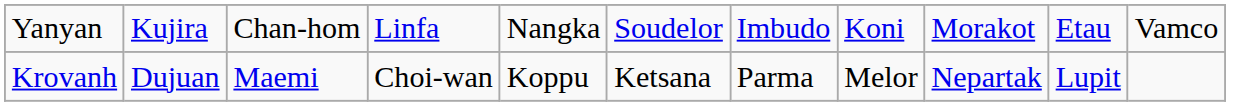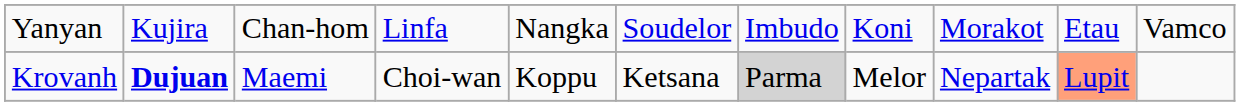(175, 76) normal -> (179, 76) bold
(775, 76) no background -> (784, 76) lightgrey background
(1088, 76) no background -> (1097, 76) lightsalmon background
